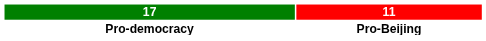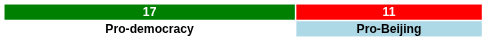(389, 28) no background -> (389, 28) lightblue background
